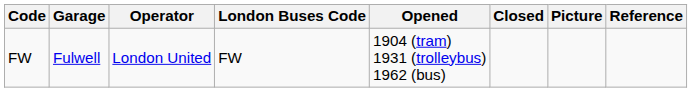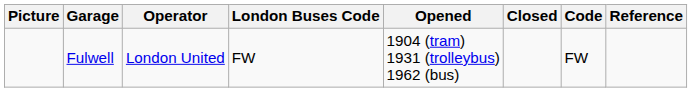columns swapped: (27, 16) <-> (577, 16)
